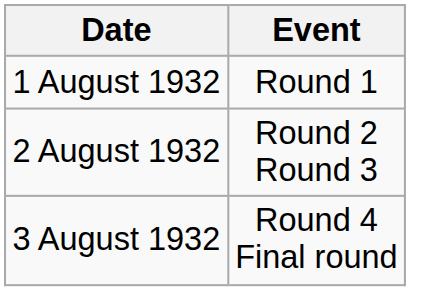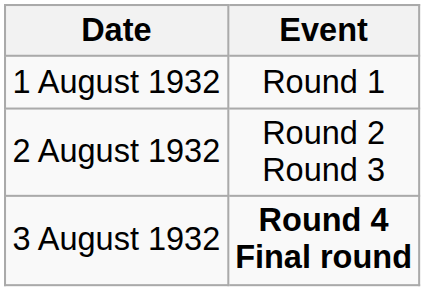(316, 239) normal -> (324, 239) bold
